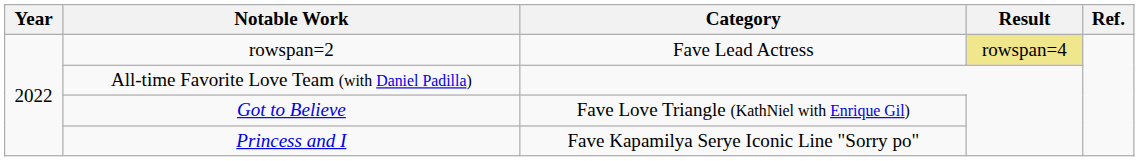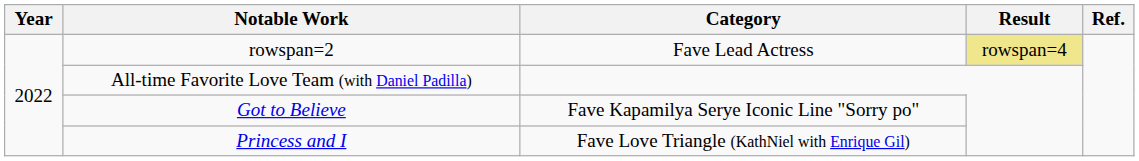(743, 110) Fave Love Triangle (KathNiel with Enrique Gil) -> (743, 110) Fave Kapamilya Serye Iconic Line "Sorry po"
(743, 140) Fave Kapamilya Serye Iconic Line "Sorry po" -> (743, 140) Fave Love Triangle (KathNiel with Enrique Gil)
